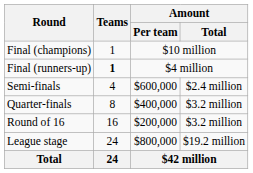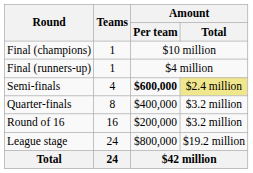(112, 68) bold -> (112, 68) normal
(155, 86) normal -> (155, 86) bold
(214, 86) no background -> (214, 86) khaki background
